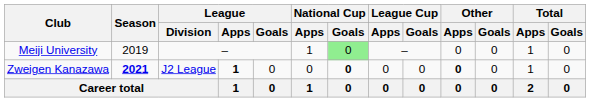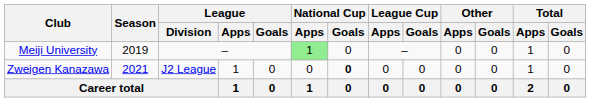(309, 50) no background -> (309, 50) lightgreen background
(348, 50) lightgreen background -> (348, 50) no background
(135, 69) bold -> (135, 69) normal
(236, 69) bold -> (236, 69) normal
(458, 69) bold -> (458, 69) normal
